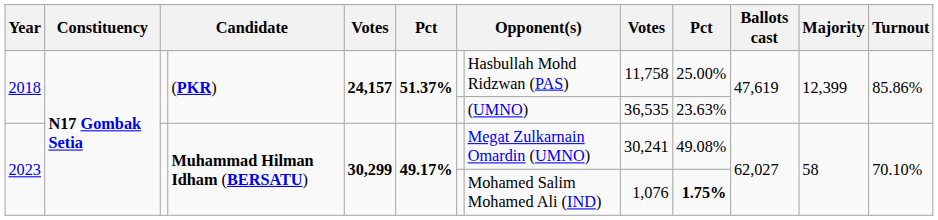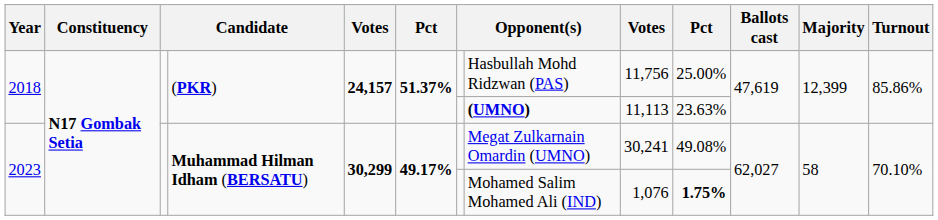(647, 73) 11,758 -> (647, 73) 11,756
(498, 110) normal -> (499, 110) bold
(646, 110) 36,535 -> (647, 110) 11,113
